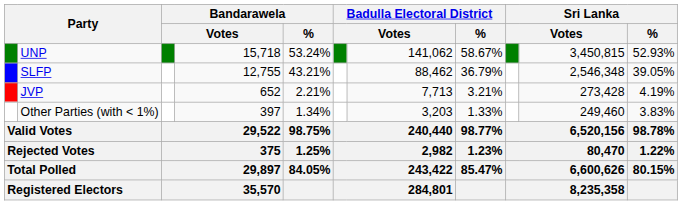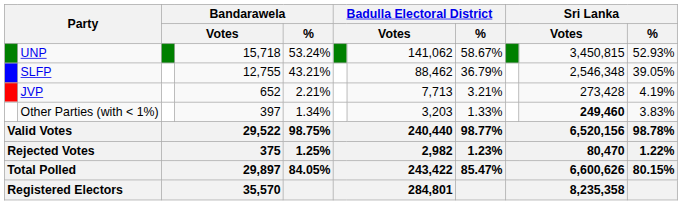(602, 111) normal -> (602, 111) bold
